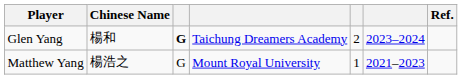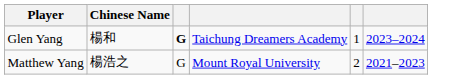- column: (442, 15)
(357, 38) 2 -> (357, 38) 1
(357, 62) 1 -> (357, 62) 2
